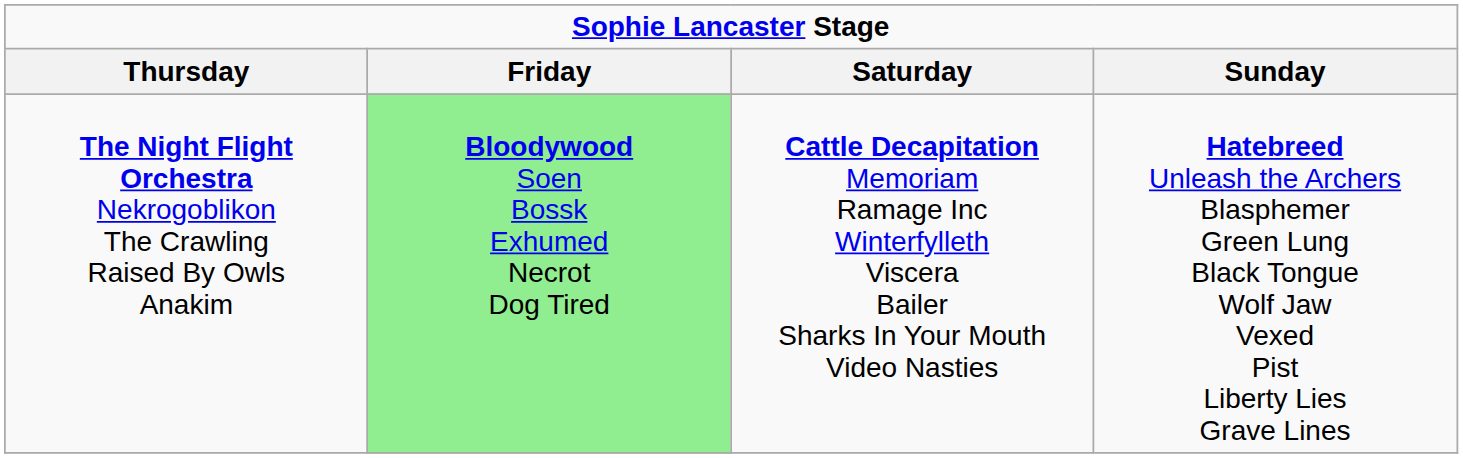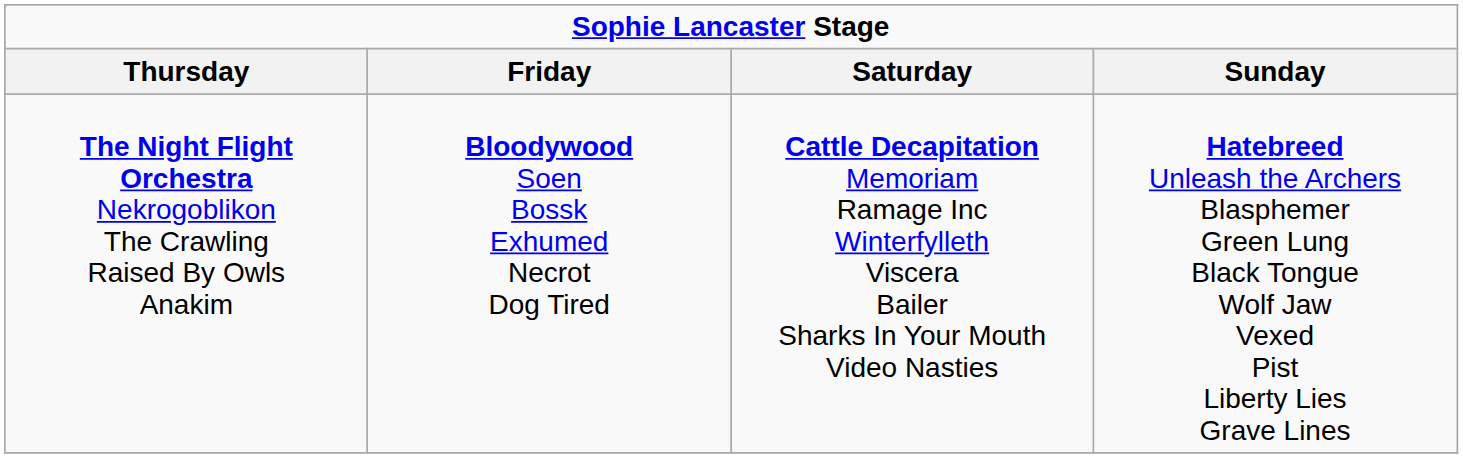(549, 225) lightgreen background -> (549, 225) no background
